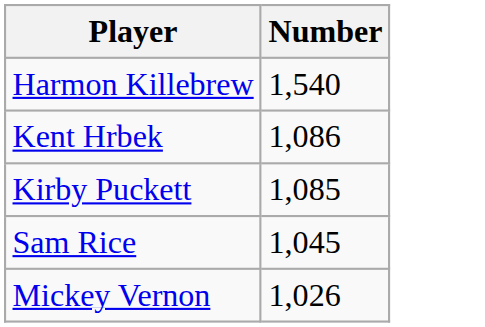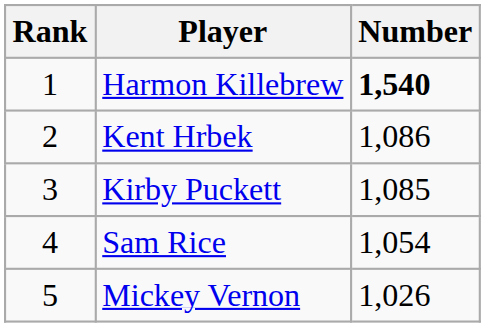+ column: (50, 31)
(305, 84) normal -> (394, 84) bold
(305, 242) 1,045 -> (394, 242) 1,054
